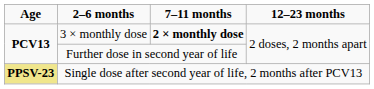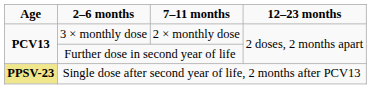(198, 34) bold -> (196, 34) normal
